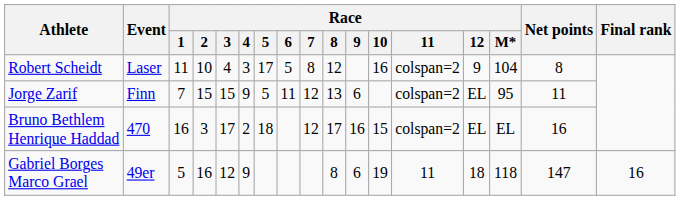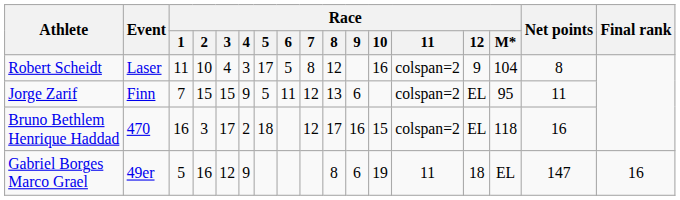(506, 129) EL -> (506, 129) 118
(506, 173) 118 -> (506, 173) EL
